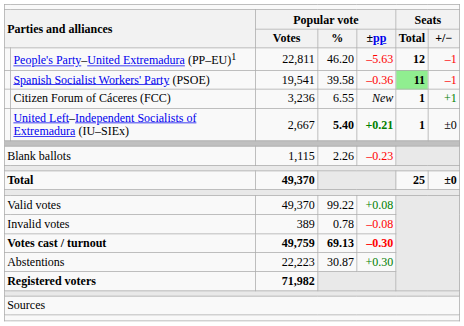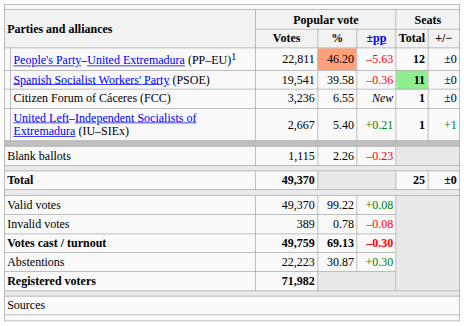(341, 59) no background -> (341, 59) lightsalmon background
(451, 59) –1 -> (451, 59) ±0
(451, 79) –1 -> (451, 79) ±0
(450, 98) +1 -> (451, 98) ±0
(344, 124) bold -> (344, 124) normal
(379, 124) bold -> (379, 124) normal
(451, 124) ±0 -> (450, 124) +1
